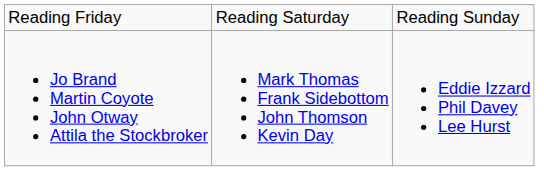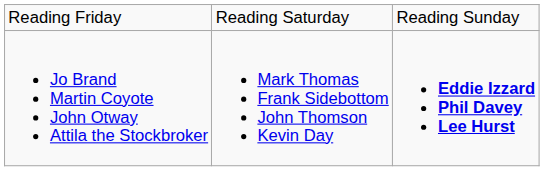(463, 108) normal -> (466, 108) bold
